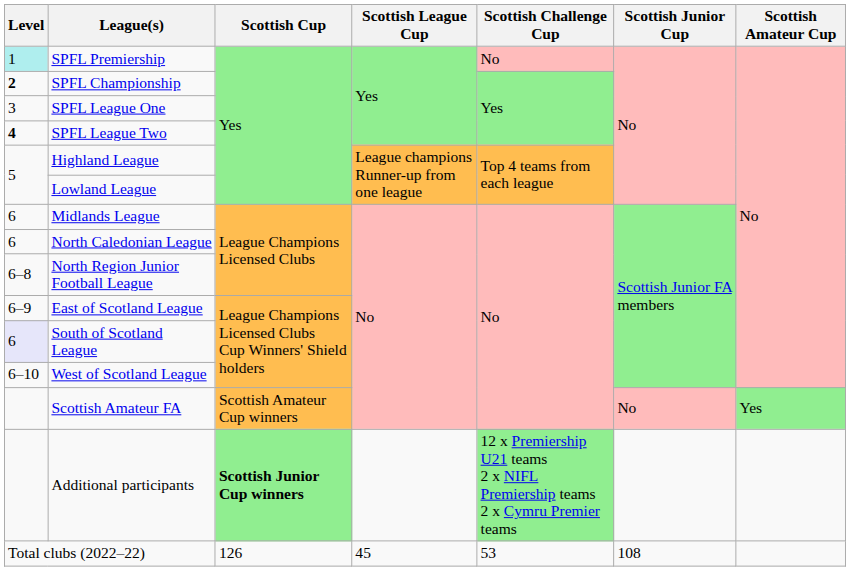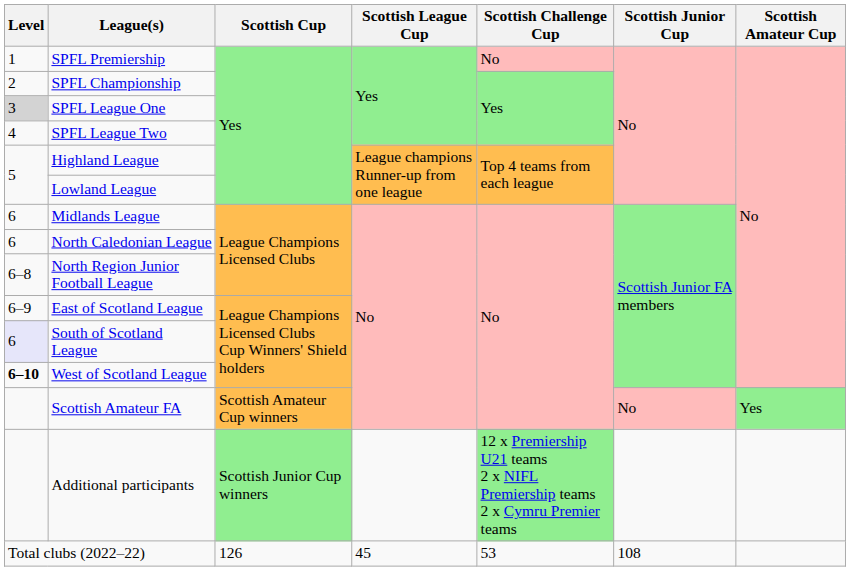(12, 58) paleturquoise background -> (12, 58) no background
(12, 83) bold -> (12, 83) normal
(12, 108) no background -> (12, 108) lightgrey background
(12, 132) bold -> (12, 132) normal
(24, 374) normal -> (24, 374) bold
(269, 485) bold -> (280, 485) normal
